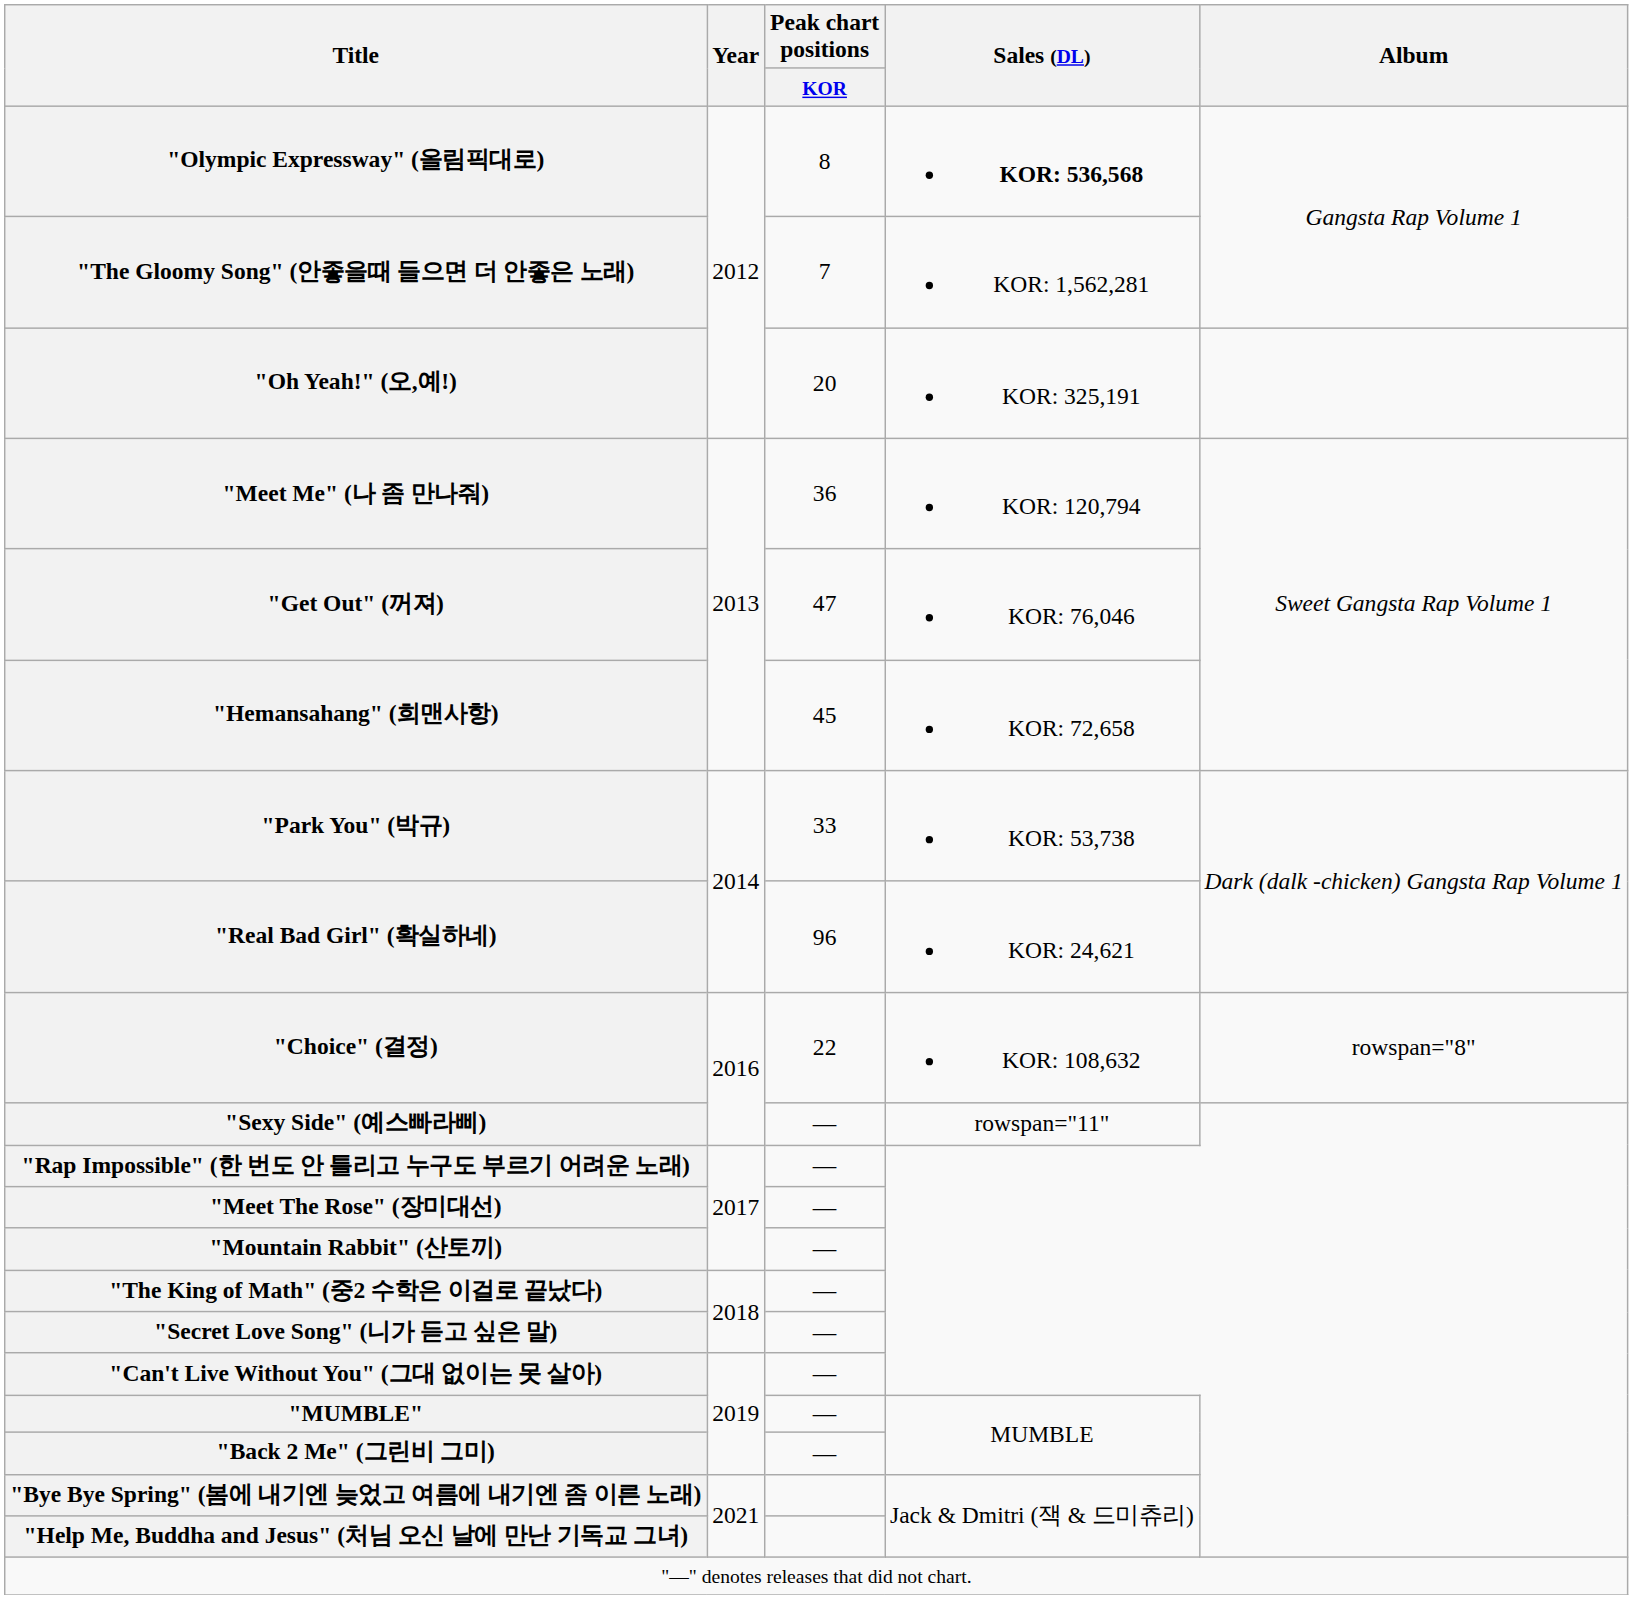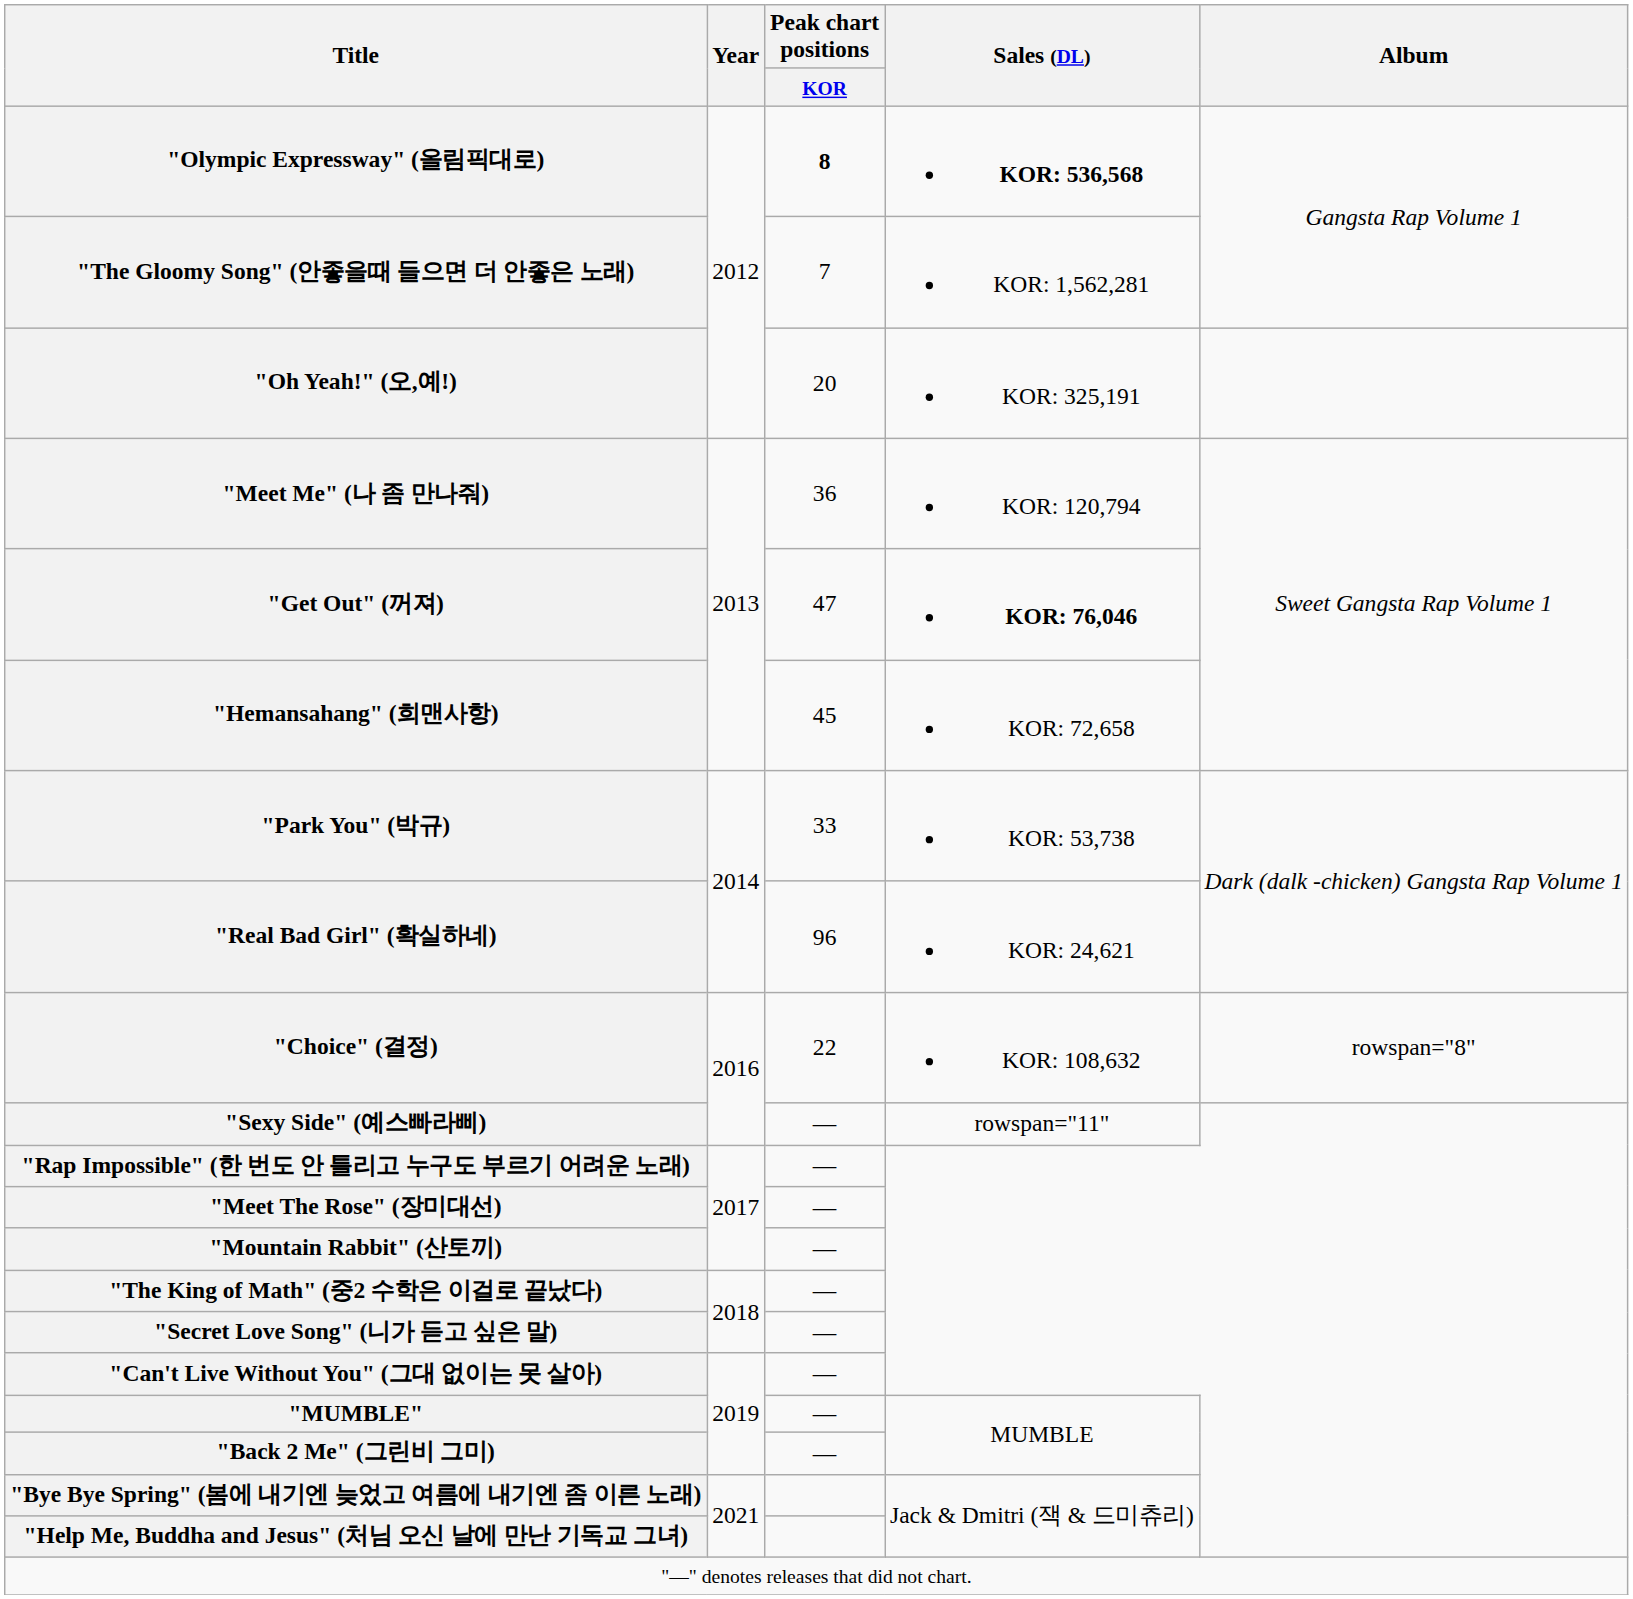(825, 160) normal -> (825, 160) bold
(1042, 618) normal -> (1042, 618) bold
